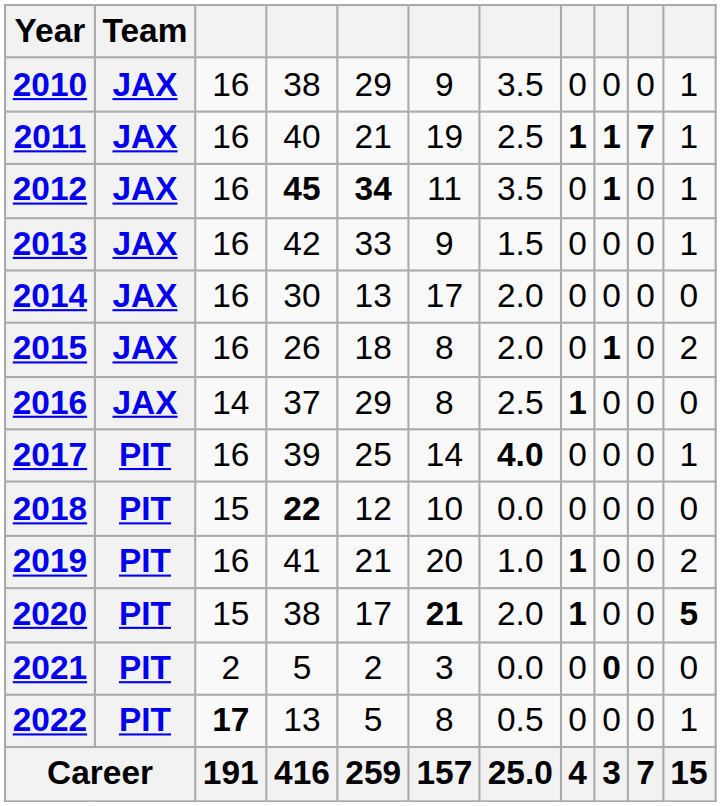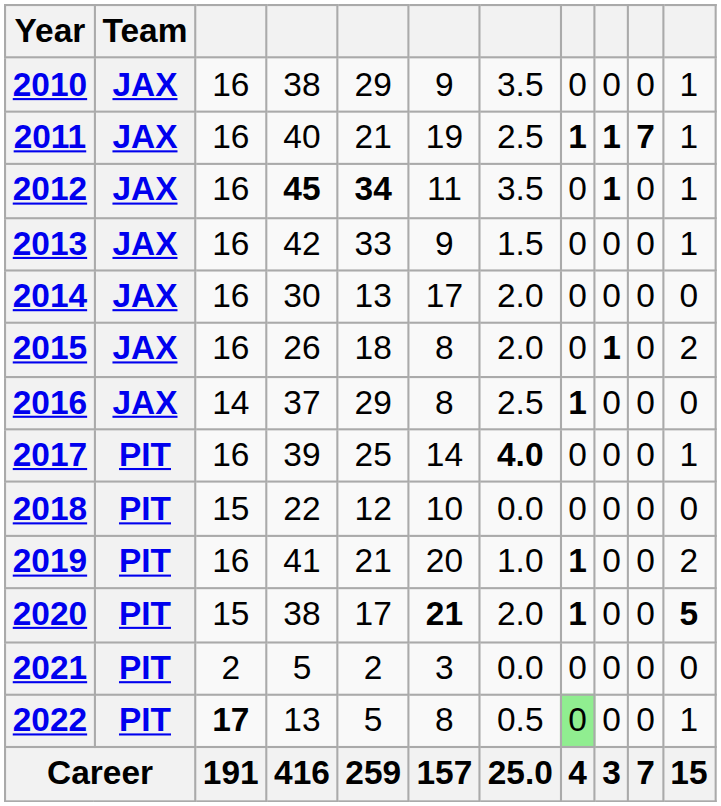(302, 508) bold -> (302, 508) normal
(612, 667) bold -> (612, 667) normal
(578, 720) no background -> (578, 720) lightgreen background
